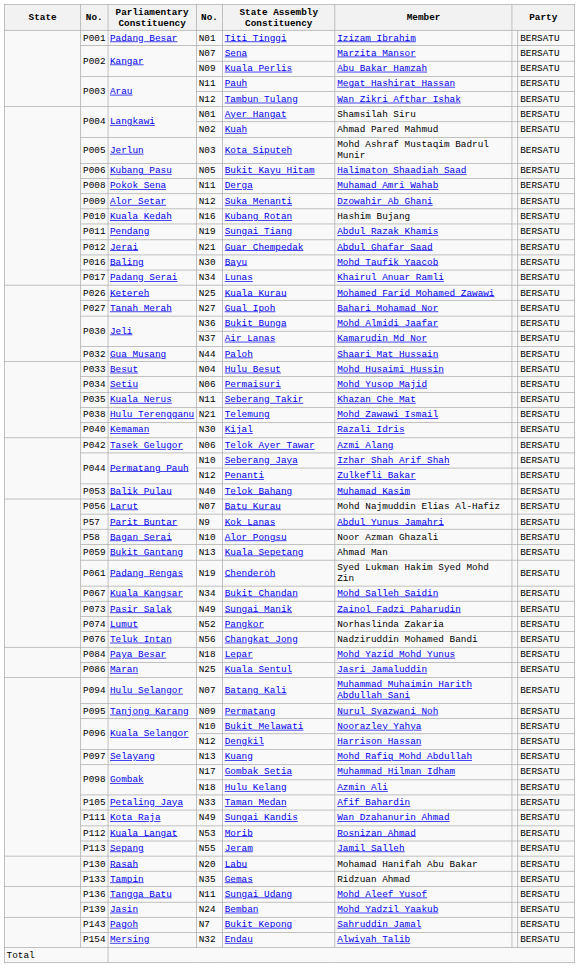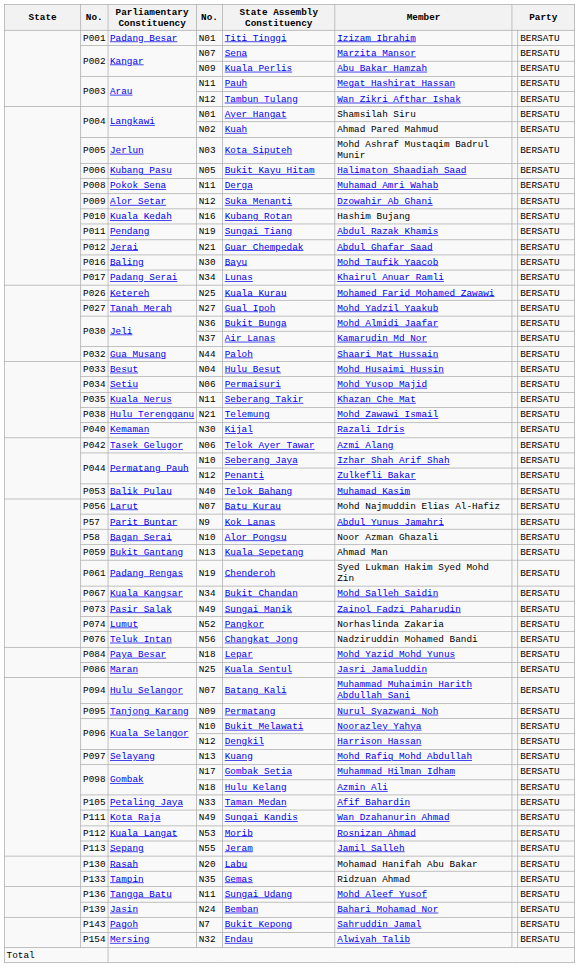(388, 308) Bahari Mohamad Nor -> (388, 308) Mohd Yadzil Yaakub
(388, 909) Mohd Yadzil Yaakub -> (388, 909) Bahari Mohamad Nor
